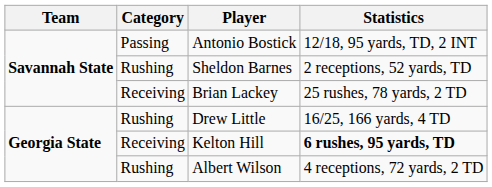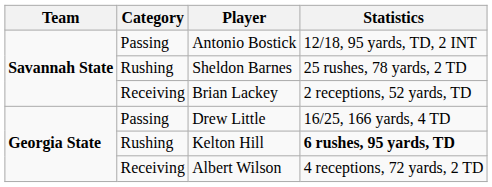(388, 68) 2 receptions, 52 yards, TD -> (385, 68) 25 rushes, 78 yards, 2 TD
(385, 93) 25 rushes, 78 yards, 2 TD -> (388, 93) 2 receptions, 52 yards, TD
(147, 118) Rushing -> (145, 118) Passing
(153, 143) Receiving -> (147, 143) Rushing
(147, 168) Rushing -> (153, 168) Receiving
